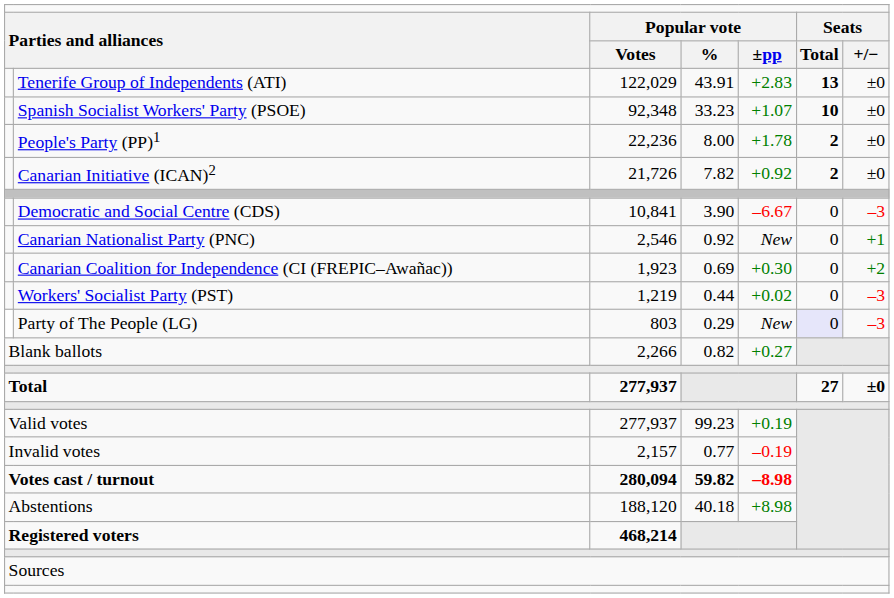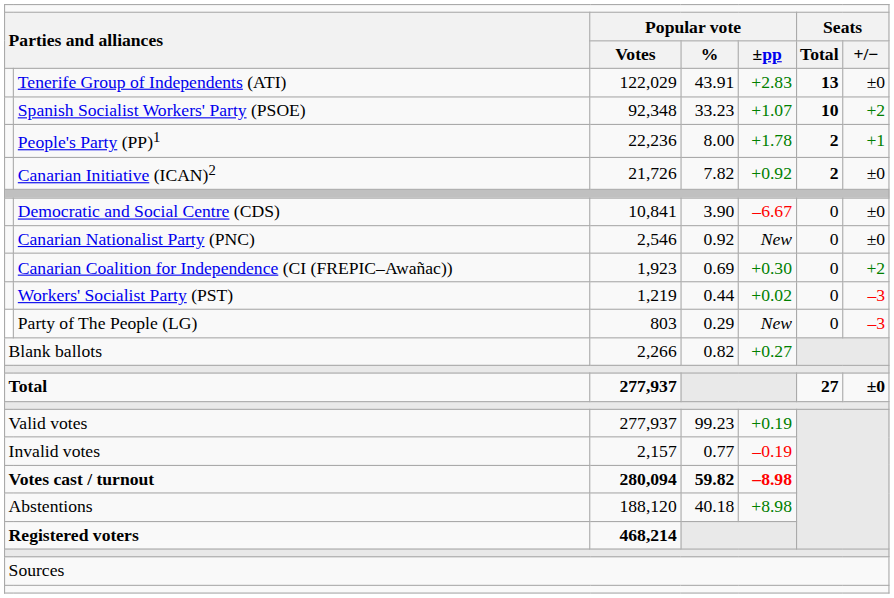(876, 110) ±0 -> (876, 110) +2
(876, 140) ±0 -> (876, 140) +1
(876, 211) –3 -> (876, 211) ±0
(876, 239) +1 -> (876, 239) ±0
(834, 323) lavender background -> (834, 323) no background
